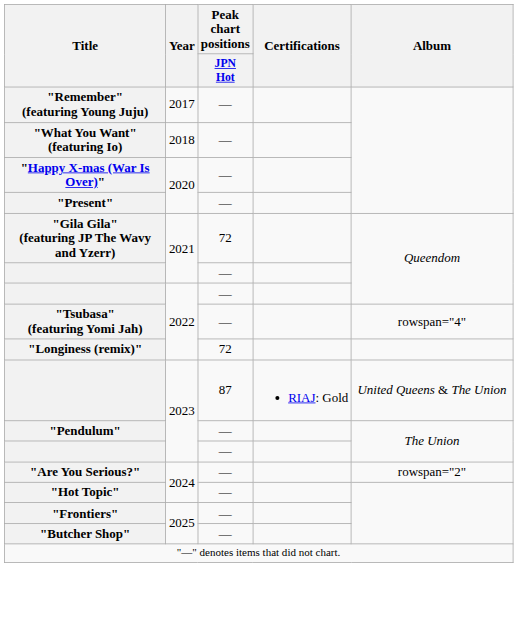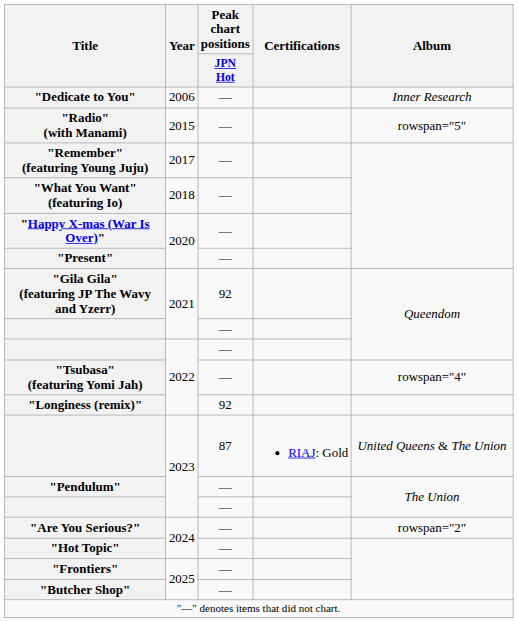+ row: (85, 97)
+ row: (85, 125)
(225, 238) 72 -> (225, 293) 92
(225, 349) 72 -> (225, 405) 92
